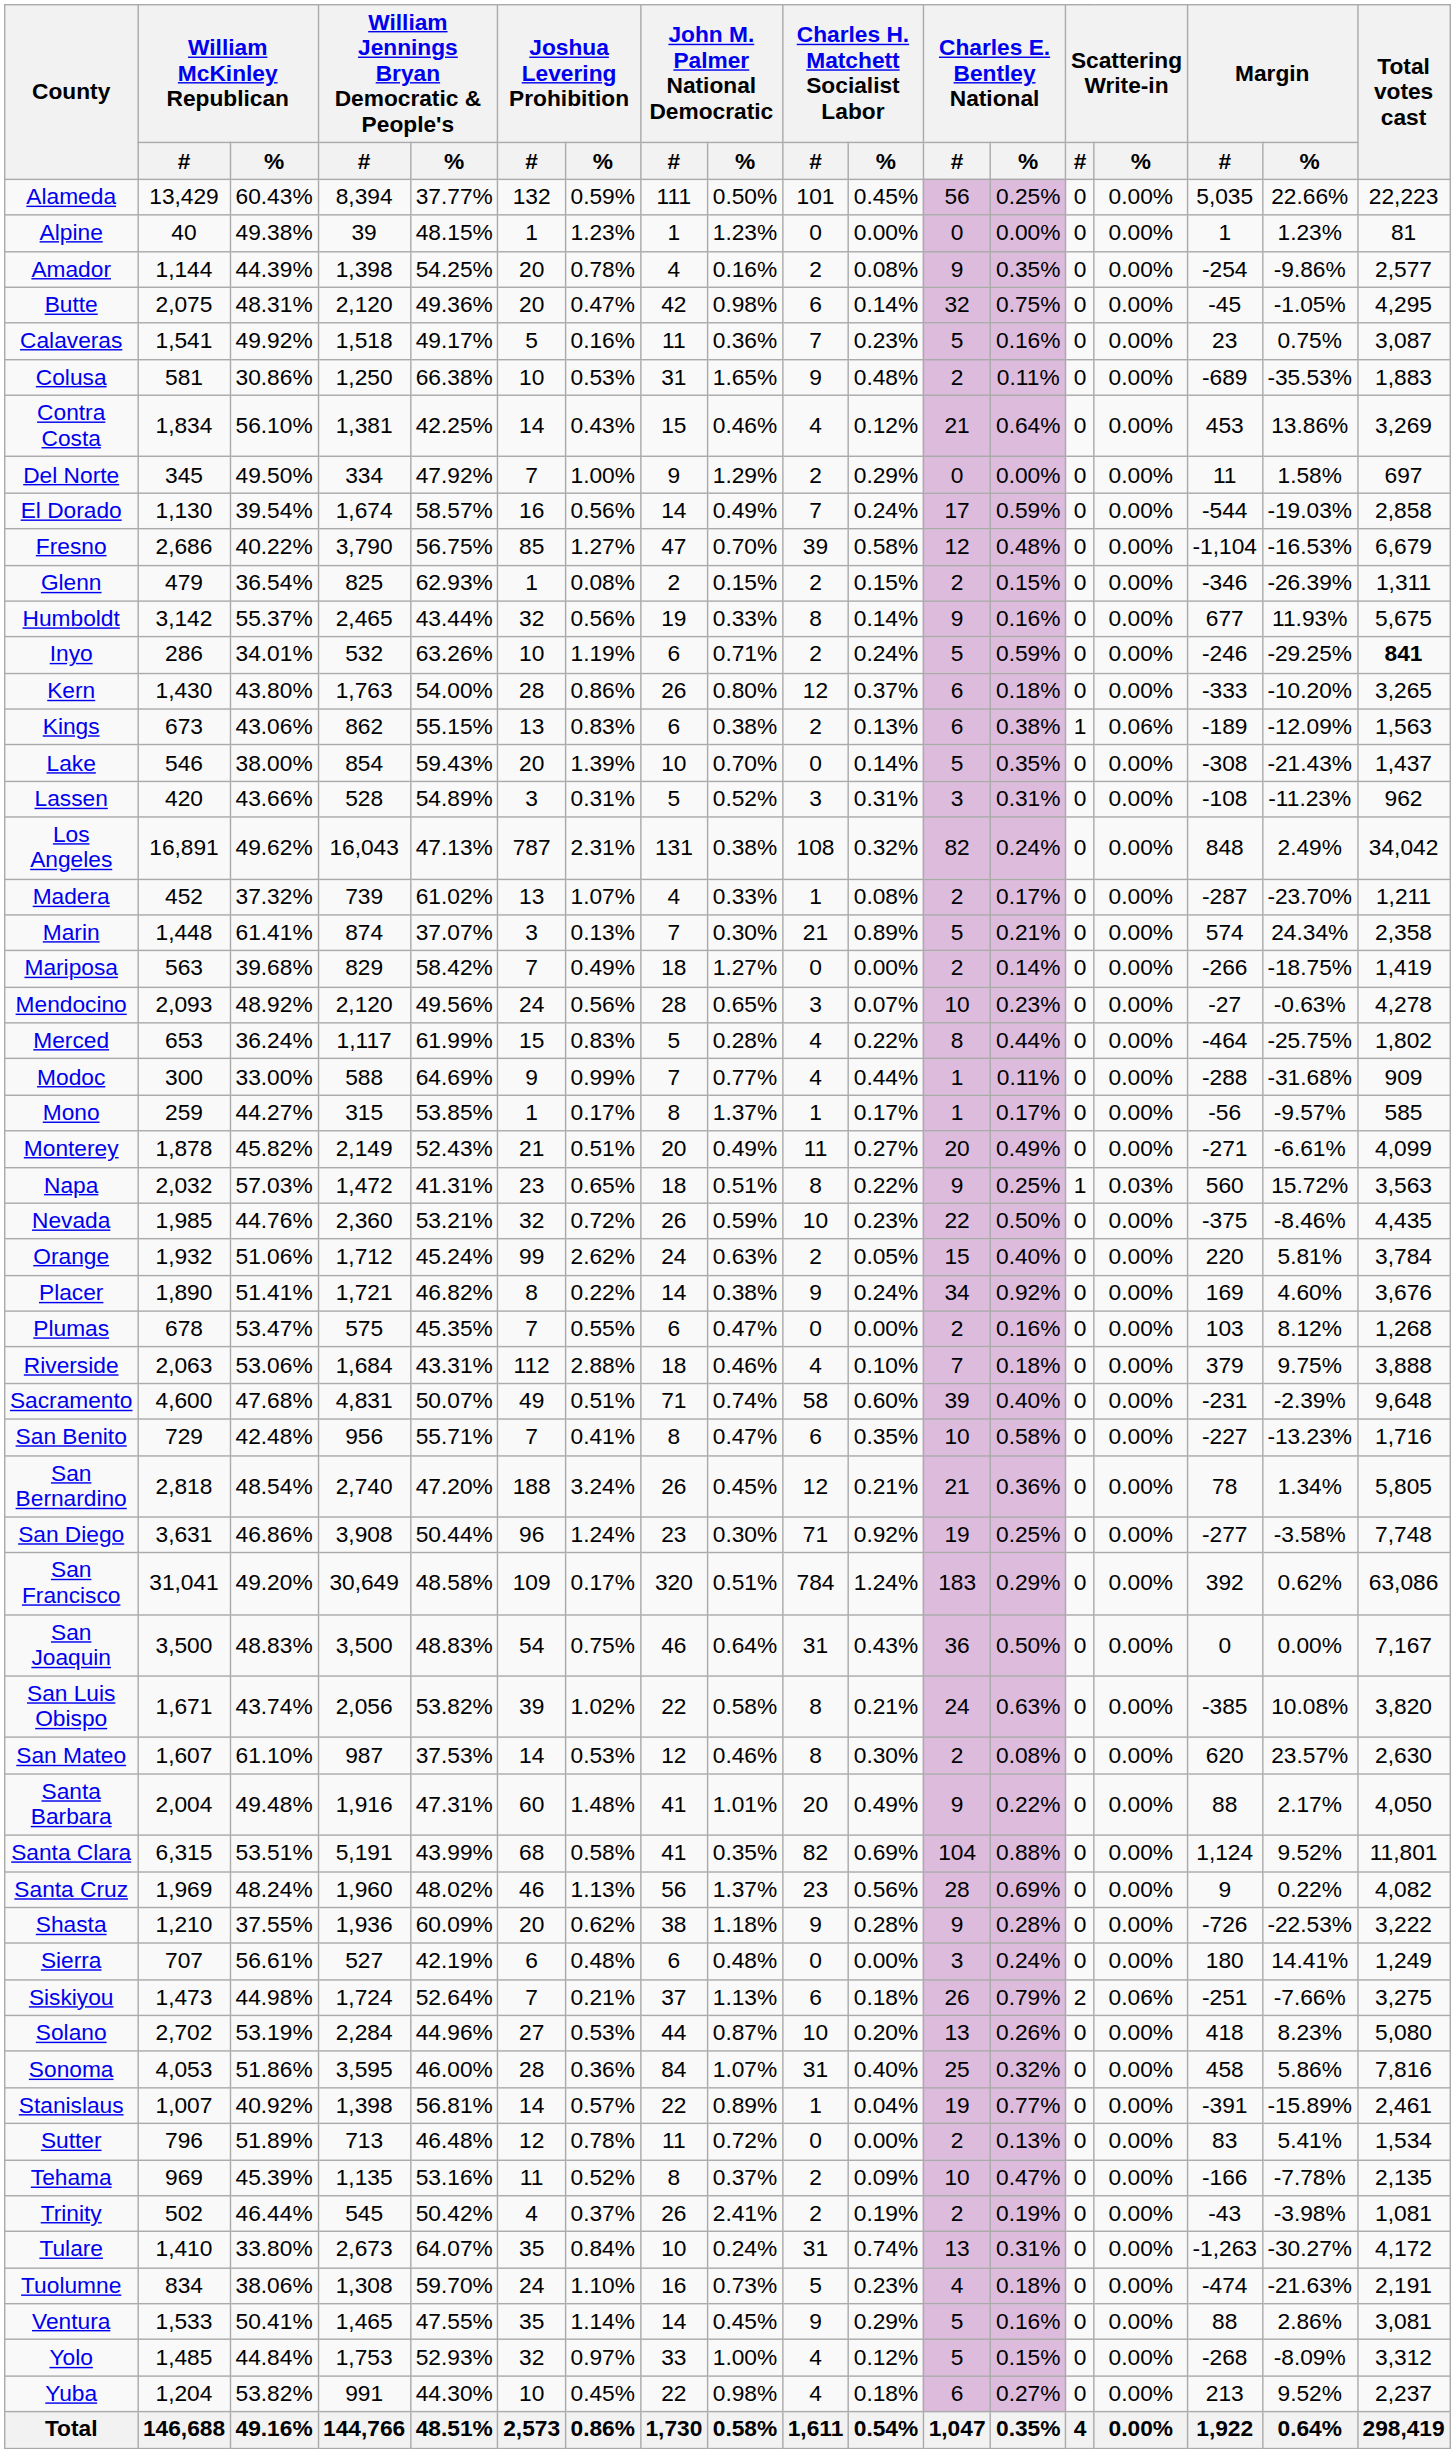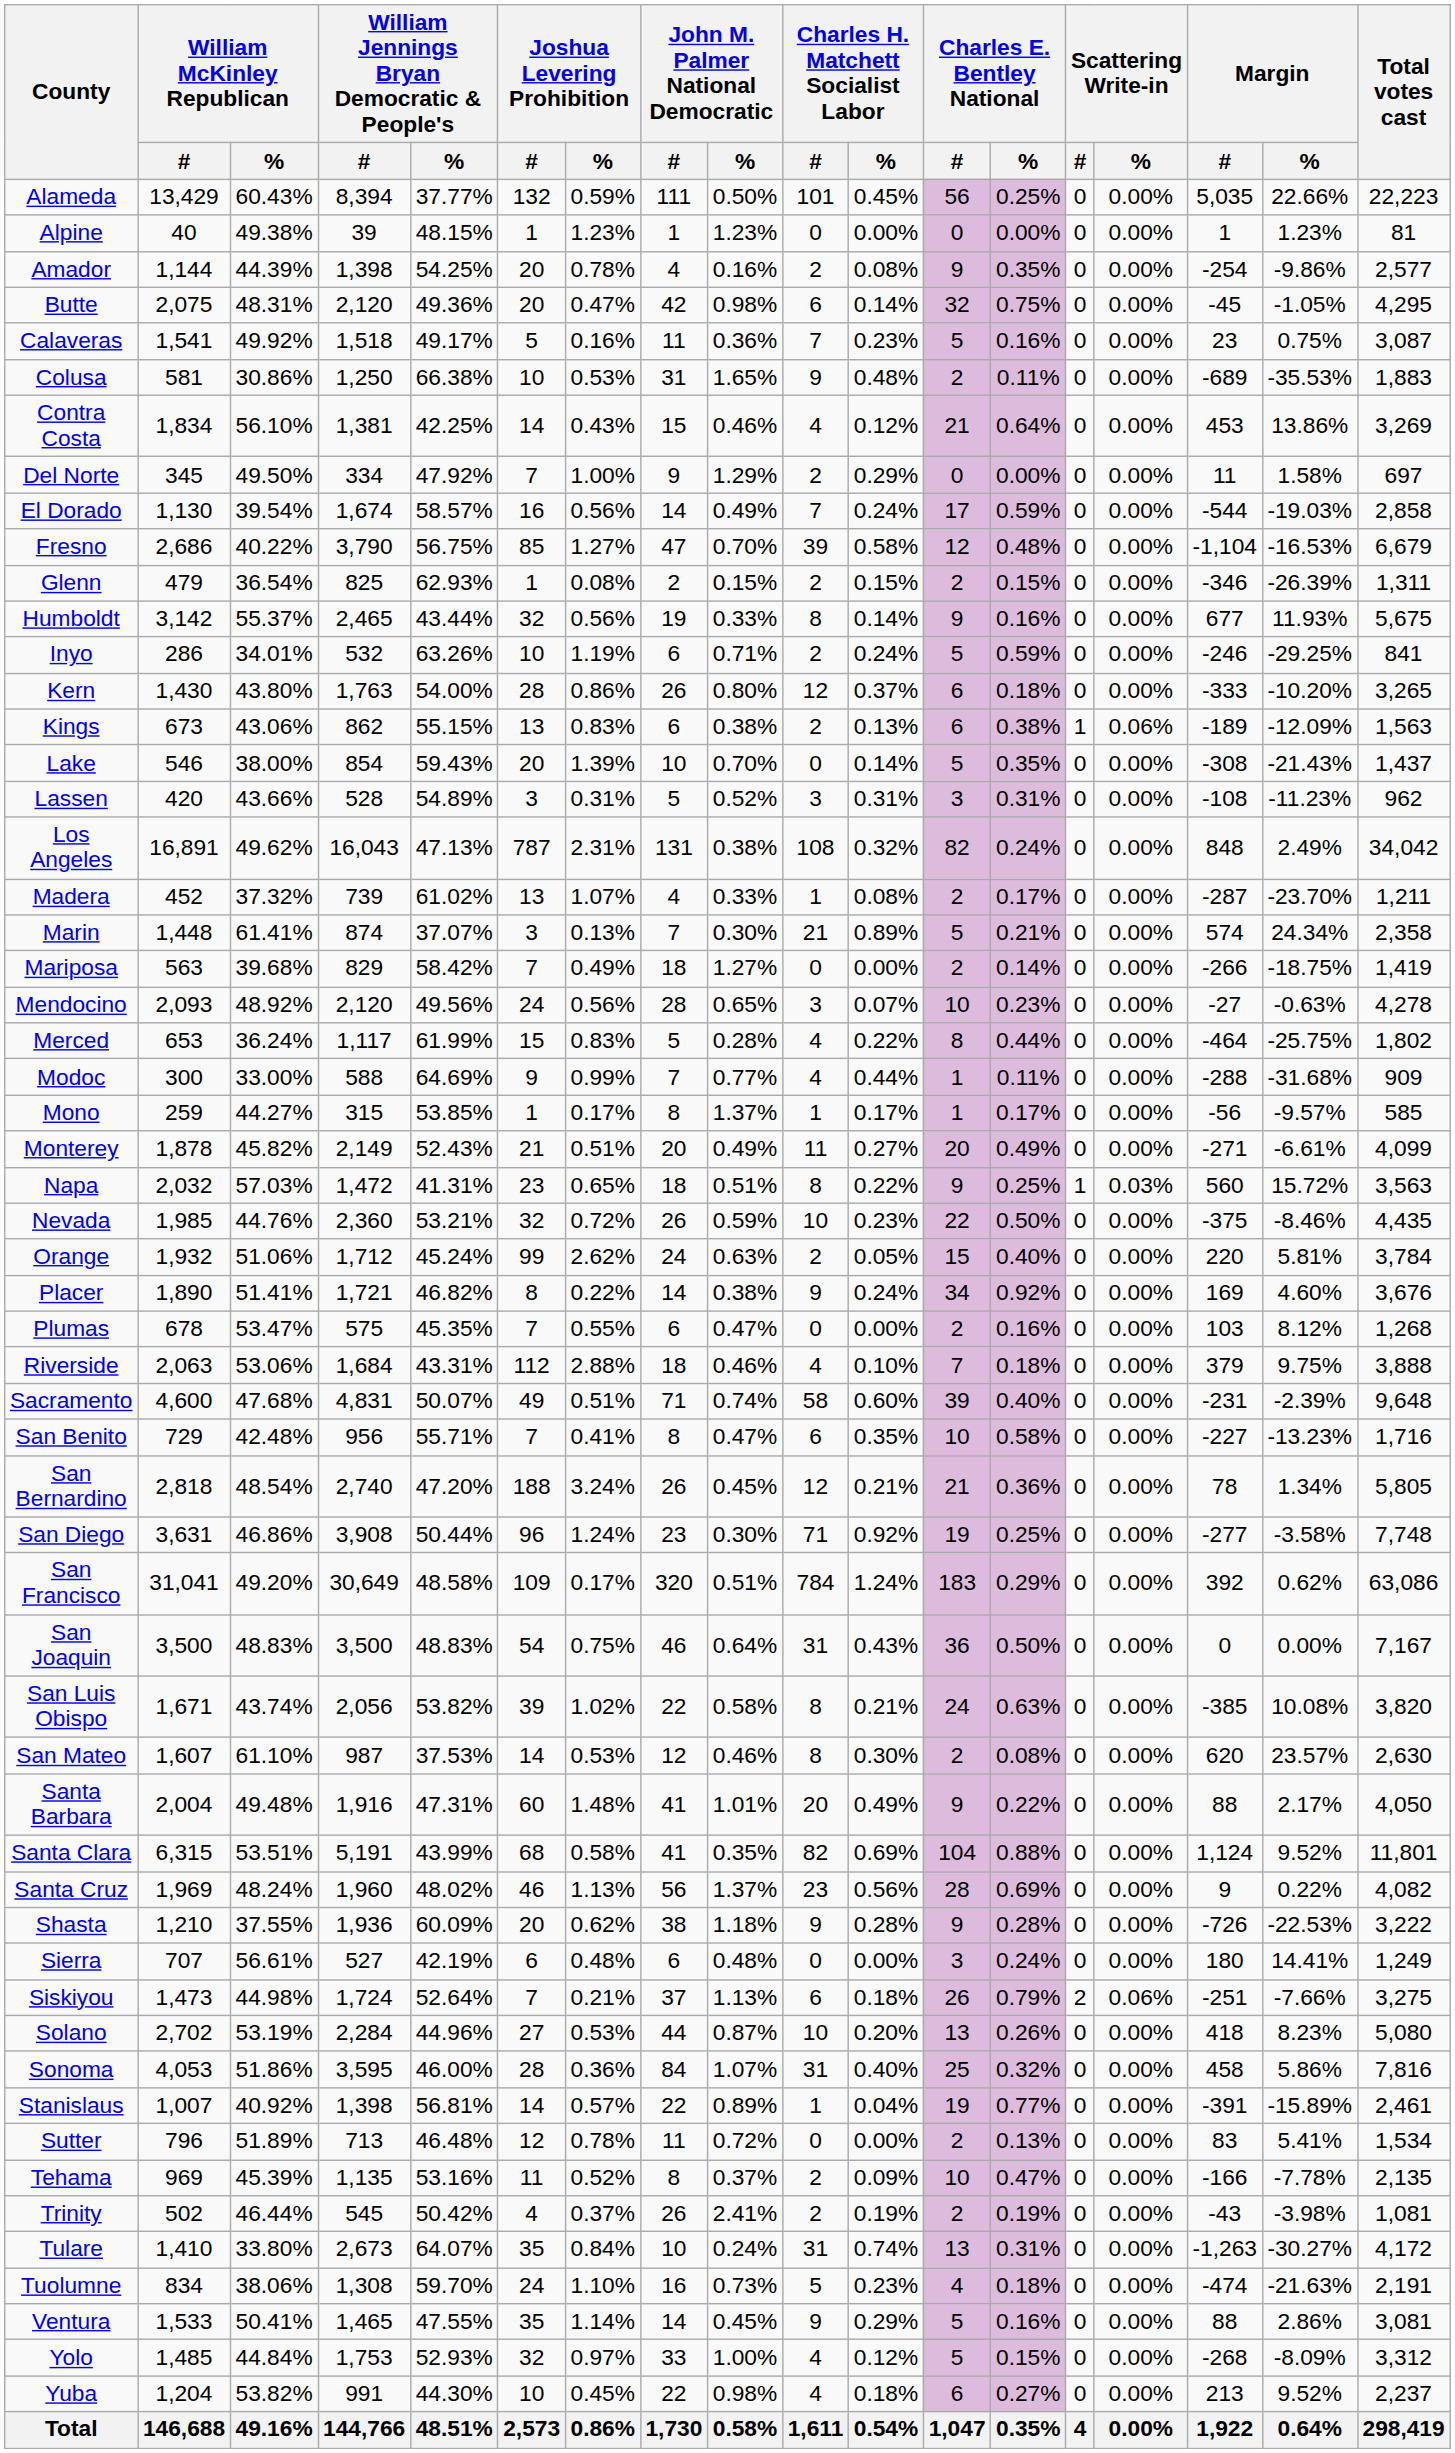(1404, 654) bold -> (1404, 654) normal
